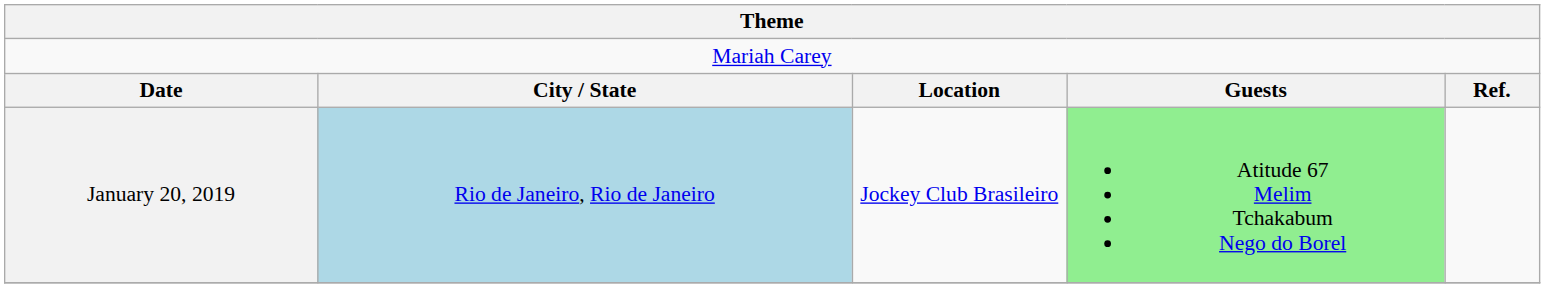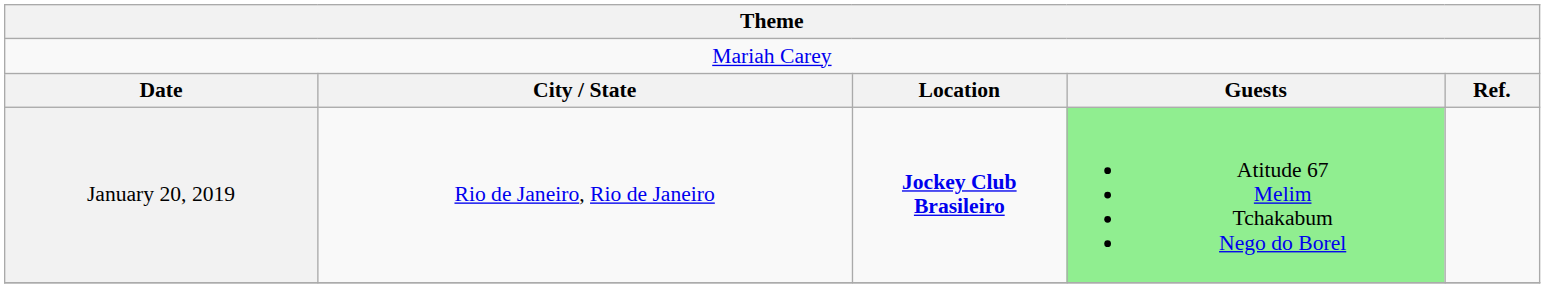(585, 194) lightblue background -> (585, 194) no background
(959, 194) normal -> (959, 194) bold
